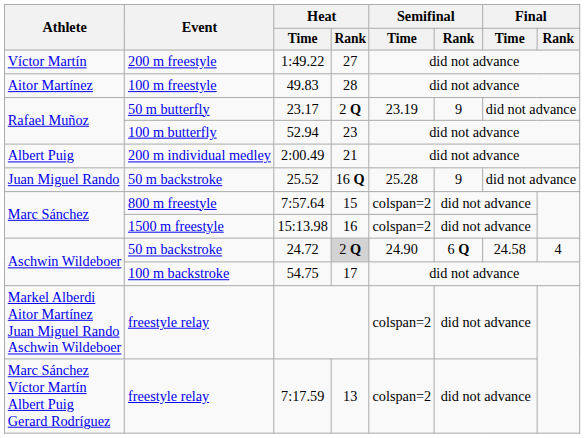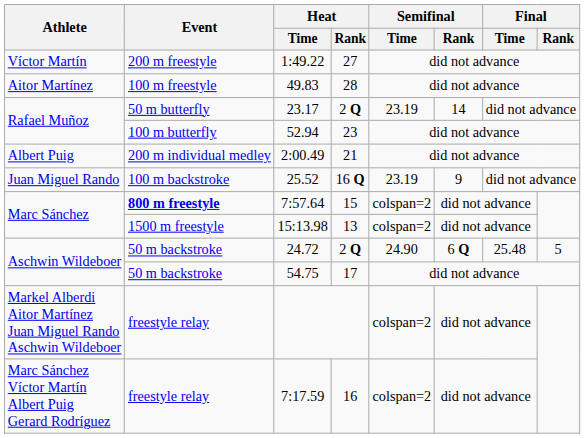(458, 109) 9 -> (458, 109) 14
(175, 179) 50 m backstroke -> (179, 179) 100 m backstroke
(402, 179) 25.28 -> (402, 179) 23.19
(172, 203) normal -> (174, 203) bold
(350, 226) 16 -> (350, 226) 13
(350, 250) lightgrey background -> (350, 250) no background
(510, 250) 24.58 -> (510, 250) 25.48
(558, 250) 4 -> (558, 250) 5
(179, 274) 100 m backstroke -> (175, 274) 50 m backstroke
(350, 396) 13 -> (350, 396) 16
